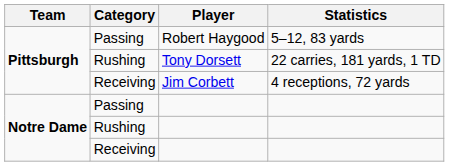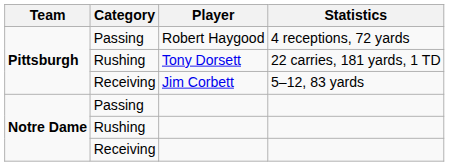(318, 38) 5–12, 83 yards -> (340, 38) 4 receptions, 72 yards
(340, 82) 4 receptions, 72 yards -> (318, 82) 5–12, 83 yards
